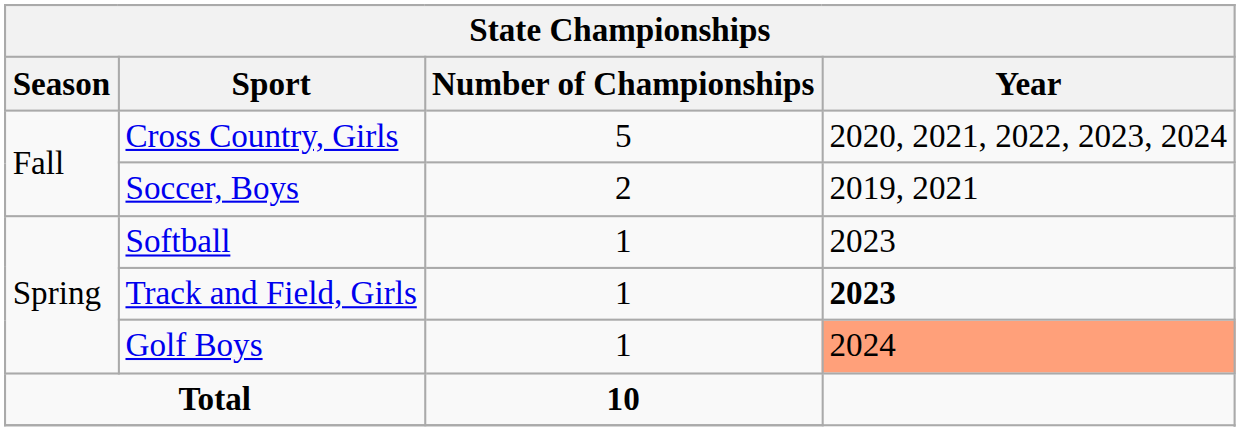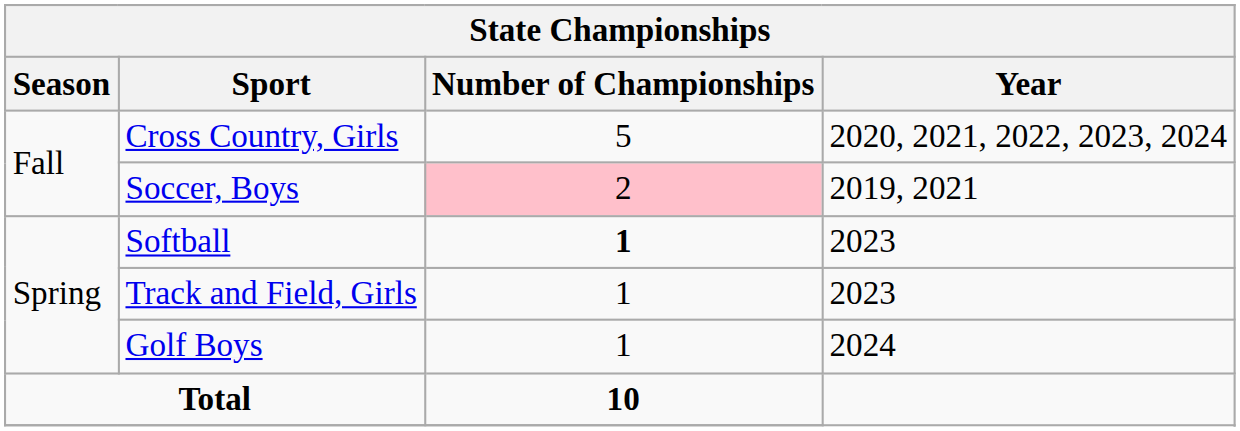(623, 188) no background -> (623, 188) pink background
(623, 240) normal -> (623, 240) bold
(863, 293) bold -> (863, 293) normal
(863, 345) lightsalmon background -> (863, 345) no background
